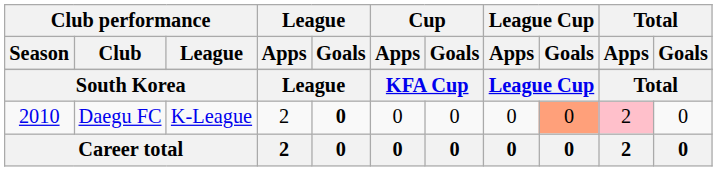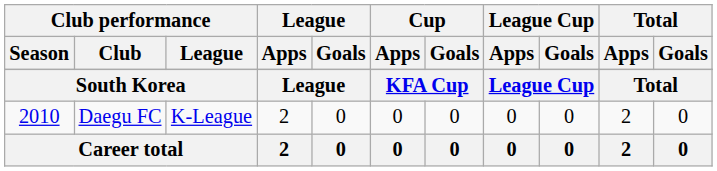(341, 117) bold -> (341, 117) normal
(569, 117) lightsalmon background -> (569, 117) no background
(626, 117) pink background -> (626, 117) no background
